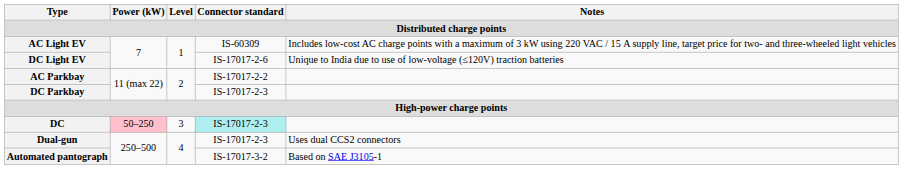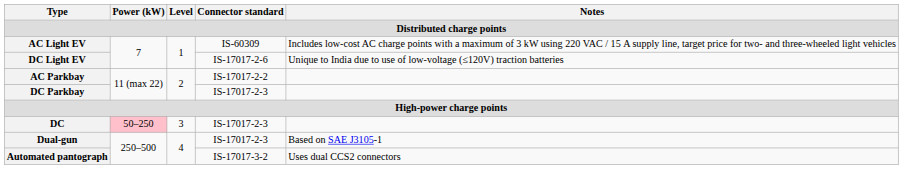(241, 124) paleturquoise background -> (241, 124) no background
(344, 140) Uses dual CCS2 connectors -> (335, 140) Based on SAE J3105-1
(335, 156) Based on SAE J3105-1 -> (344, 156) Uses dual CCS2 connectors
